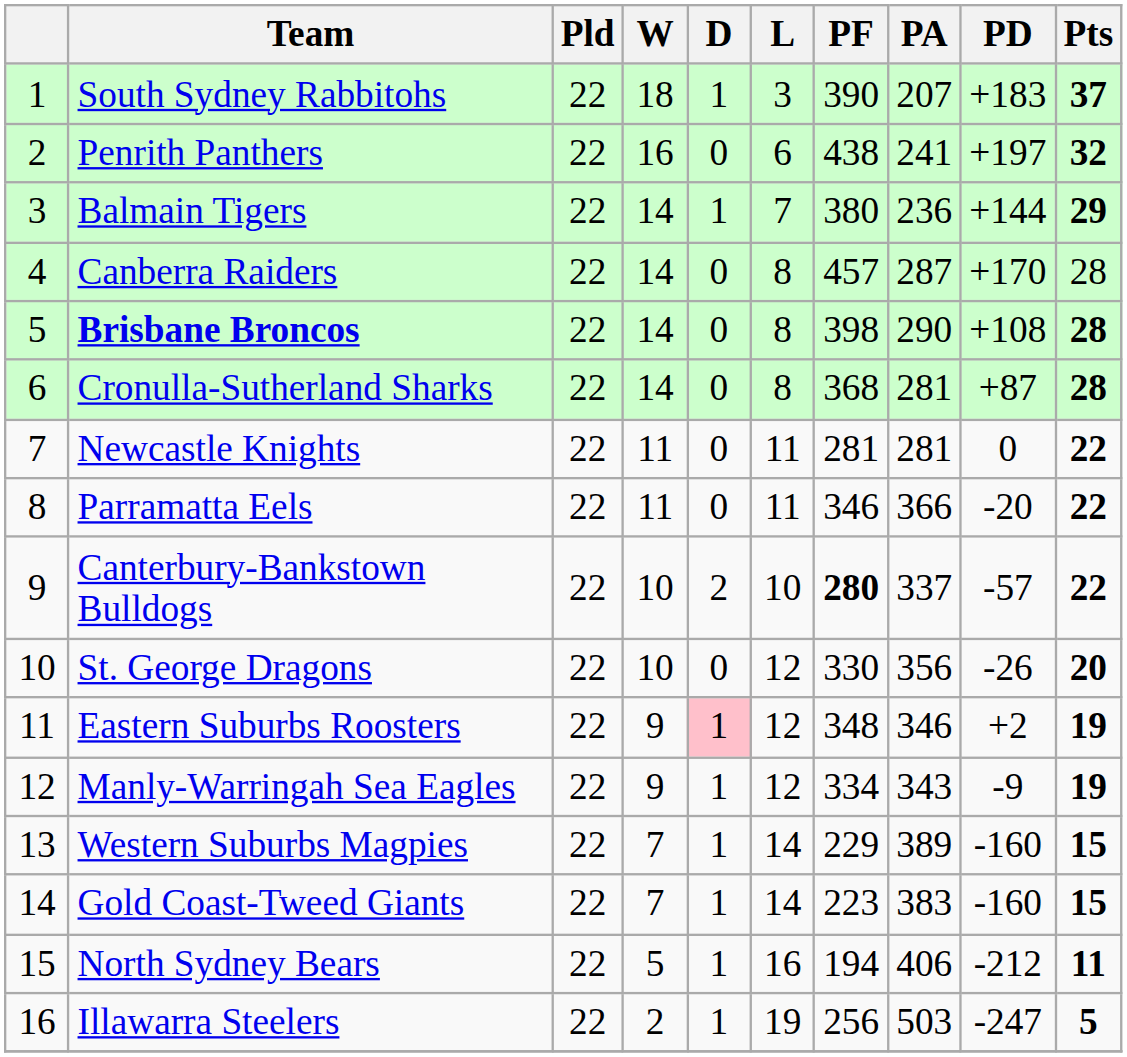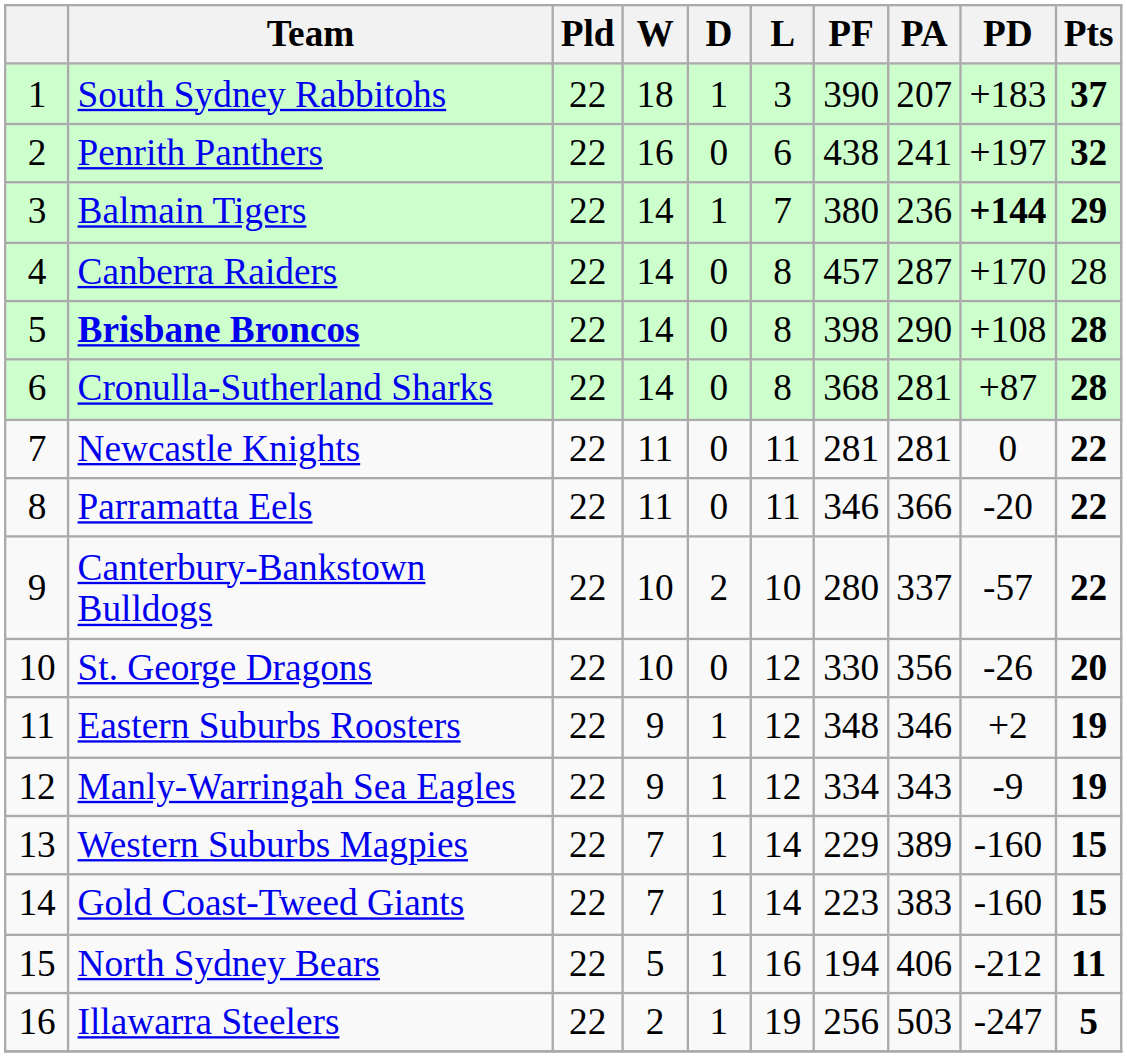(1008, 211) normal -> (1008, 211) bold
(851, 587) bold -> (851, 587) normal
(719, 726) pink background -> (719, 726) no background
